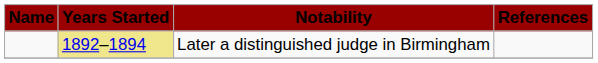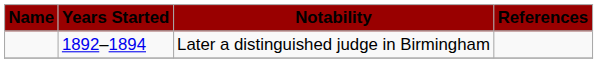(104, 44) khaki background -> (104, 44) no background
